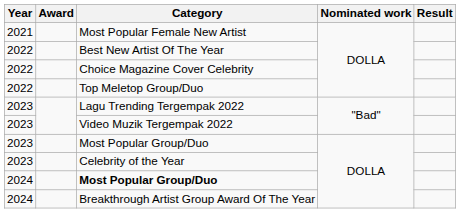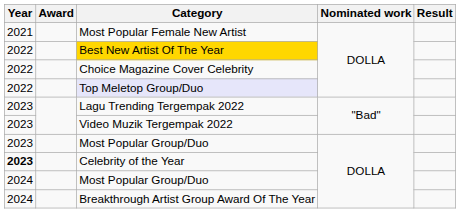(152, 50) no background -> (152, 50) gold background
(141, 87) no background -> (141, 87) lavender background
(20, 161) normal -> (20, 161) bold
(148, 180) bold -> (144, 180) normal
